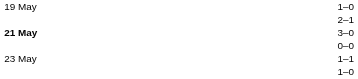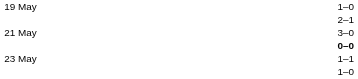(21, 32) bold -> (21, 32) normal
(346, 45) normal -> (346, 45) bold
